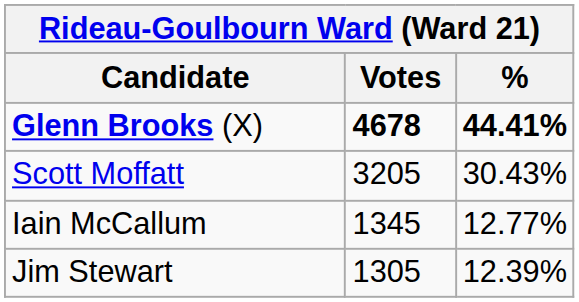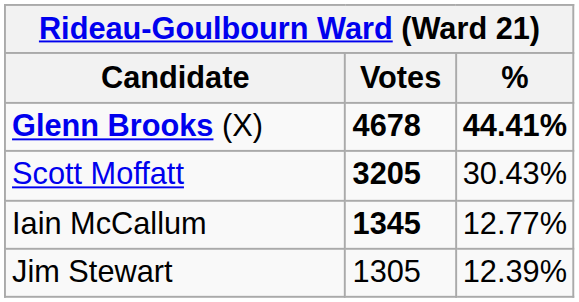(387, 175) normal -> (387, 175) bold
(387, 223) normal -> (387, 223) bold
